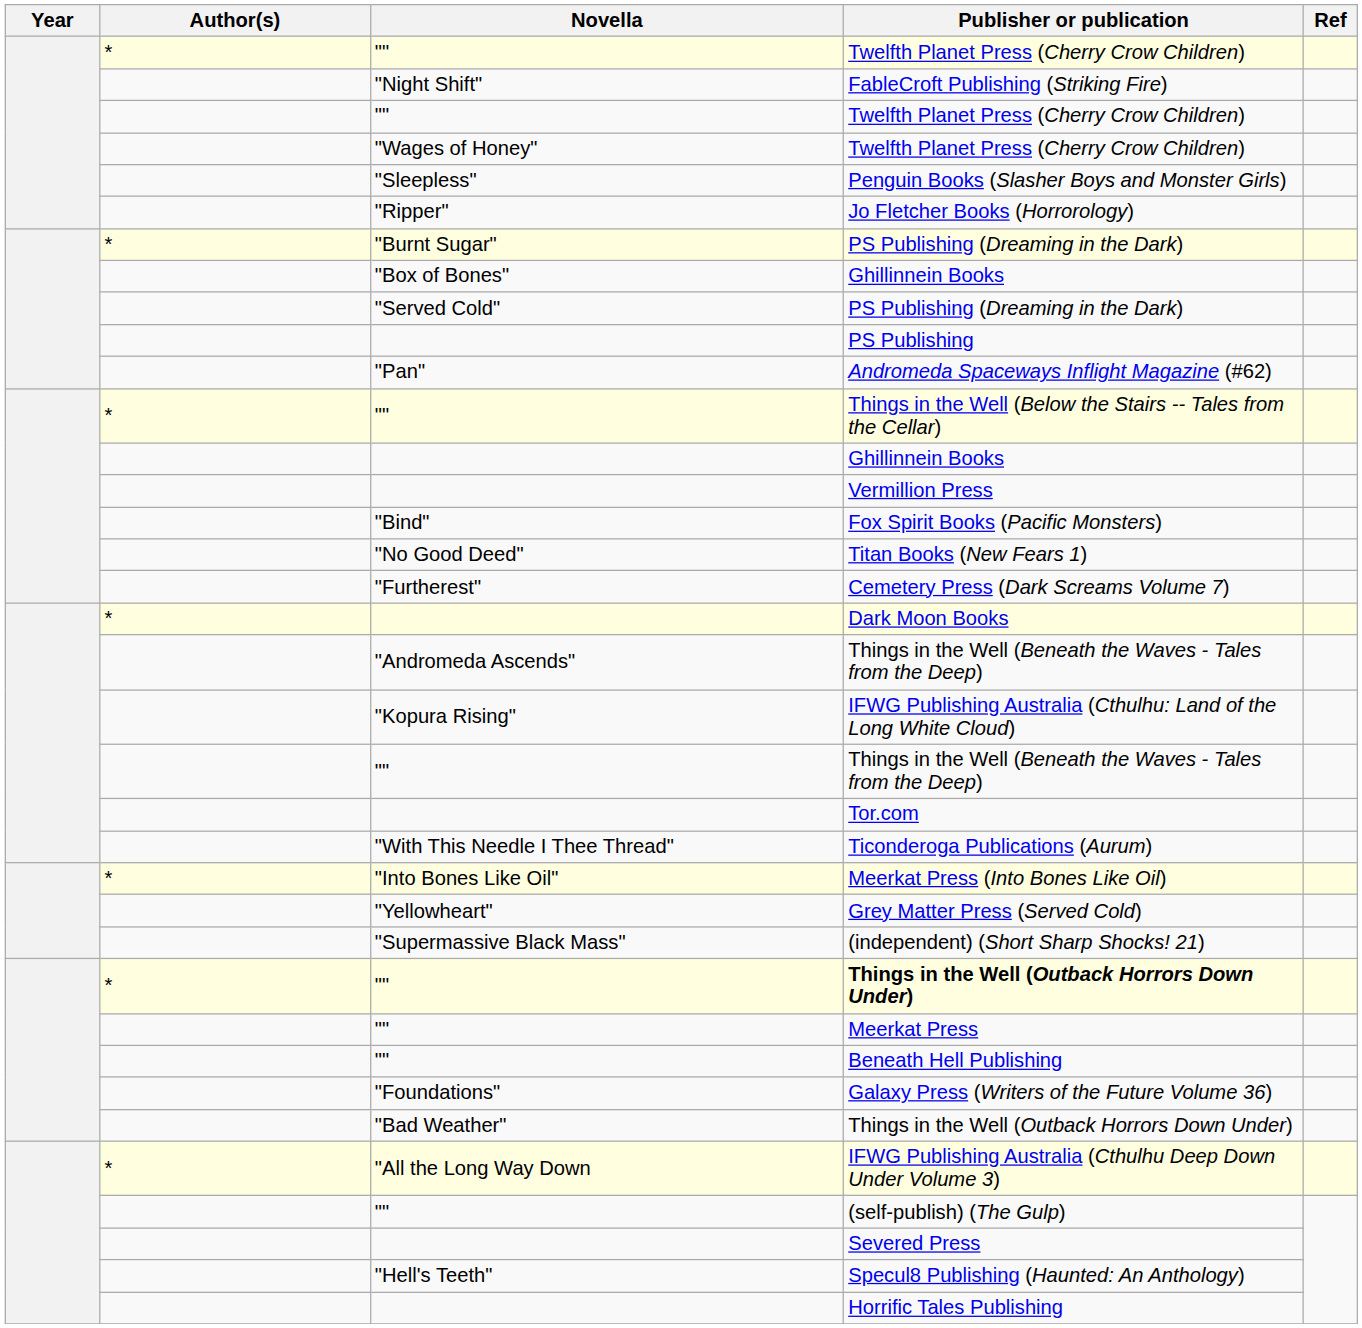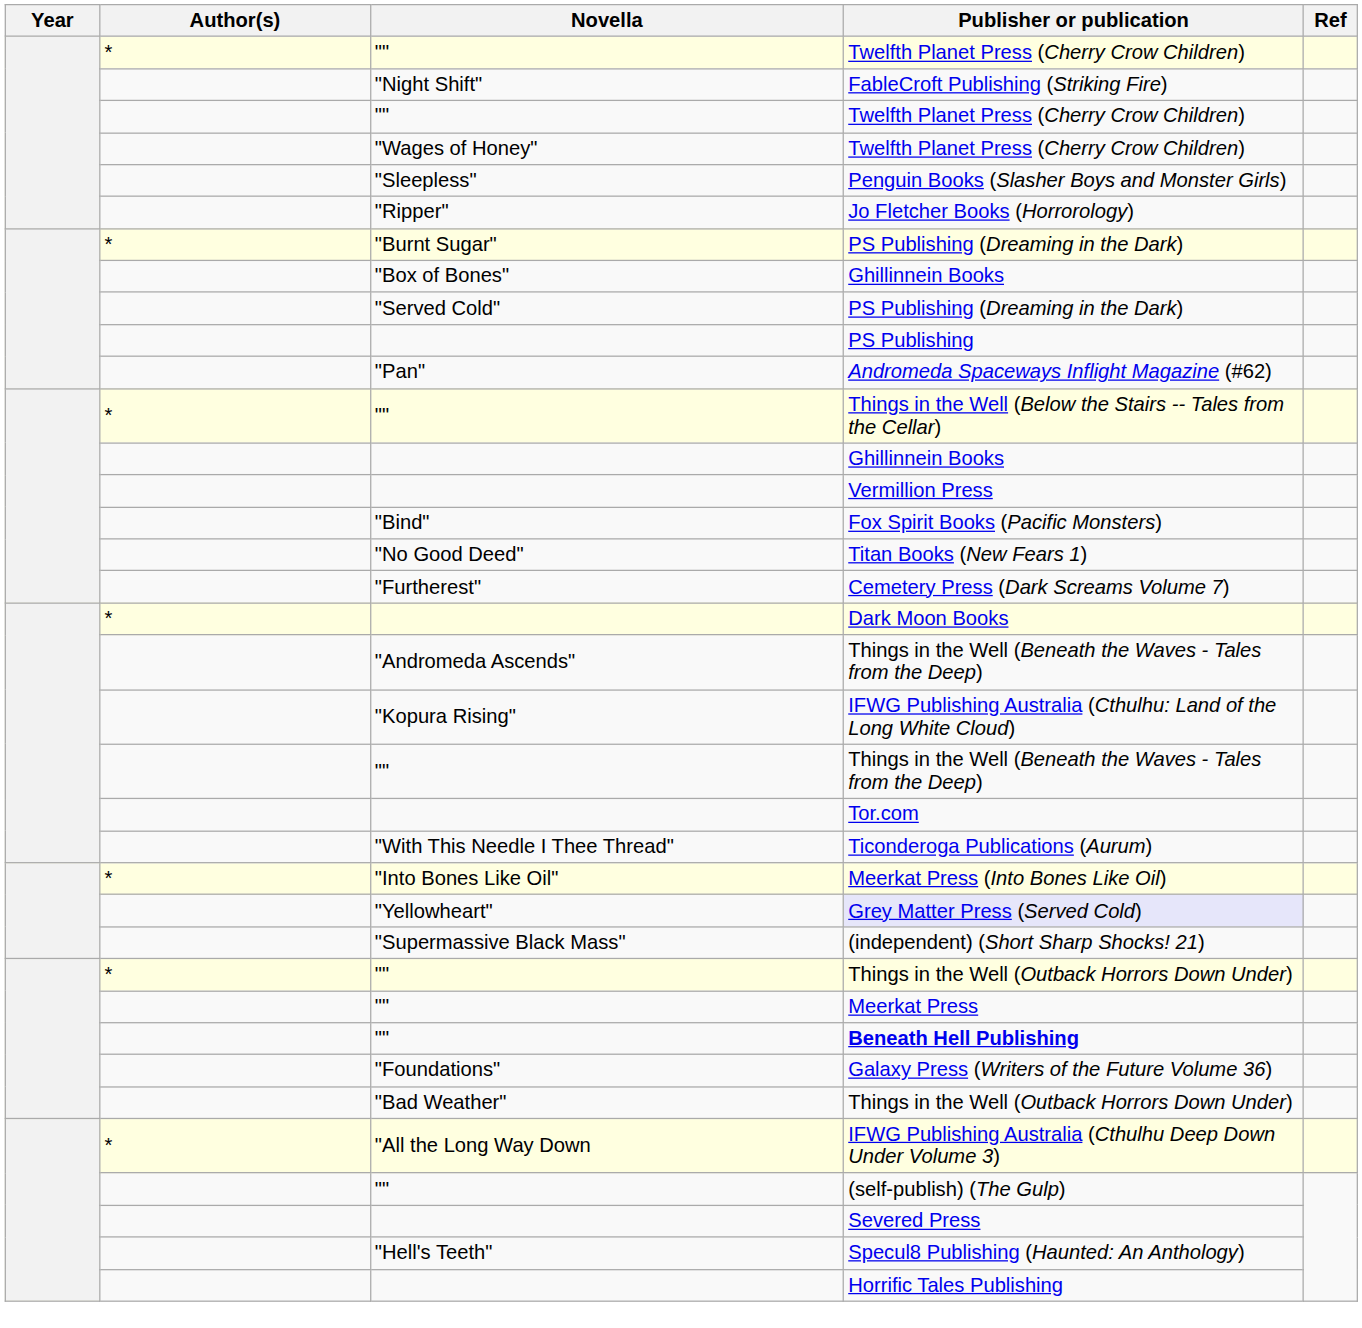(995, 910) no background -> (995, 910) lavender background
(1051, 985) bold -> (1070, 974) normal
(955, 1061) normal -> (964, 1038) bold
